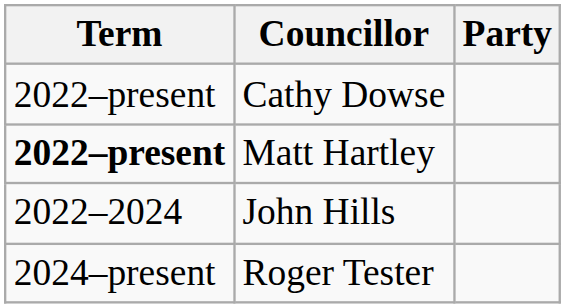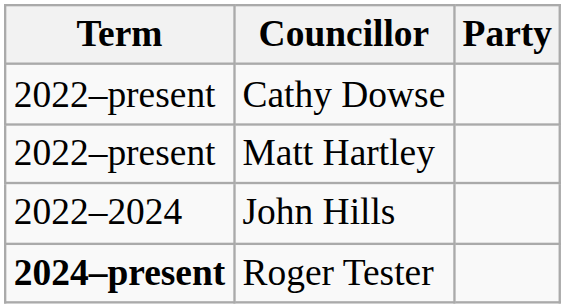(120, 152) bold -> (115, 152) normal
(115, 271) normal -> (120, 271) bold
